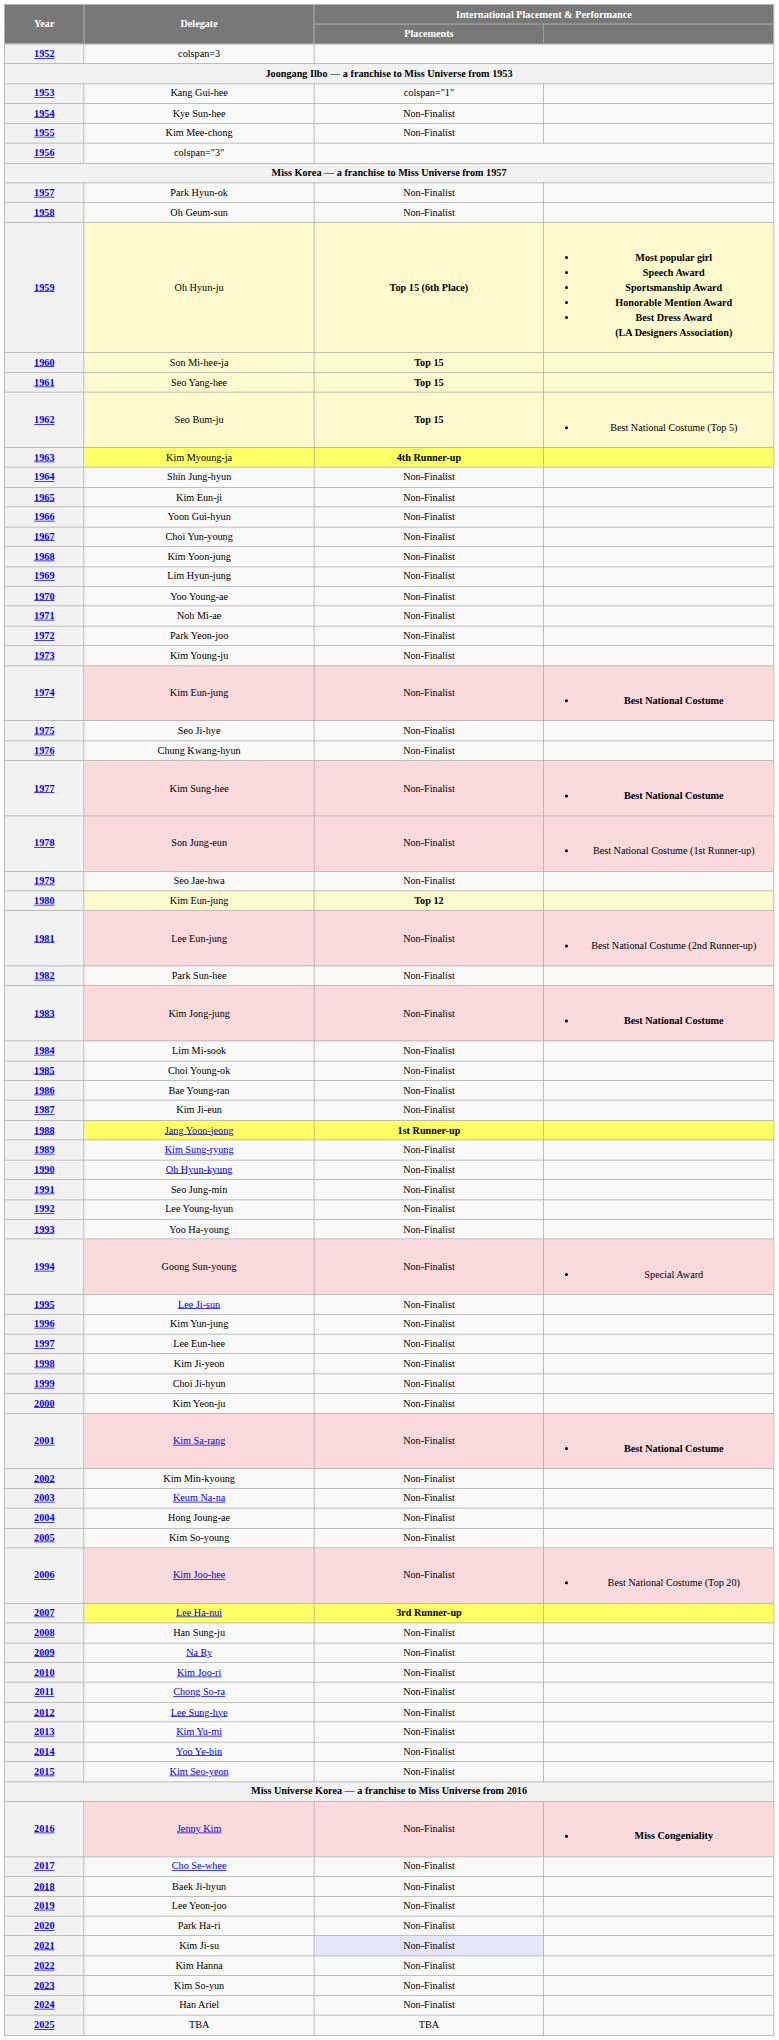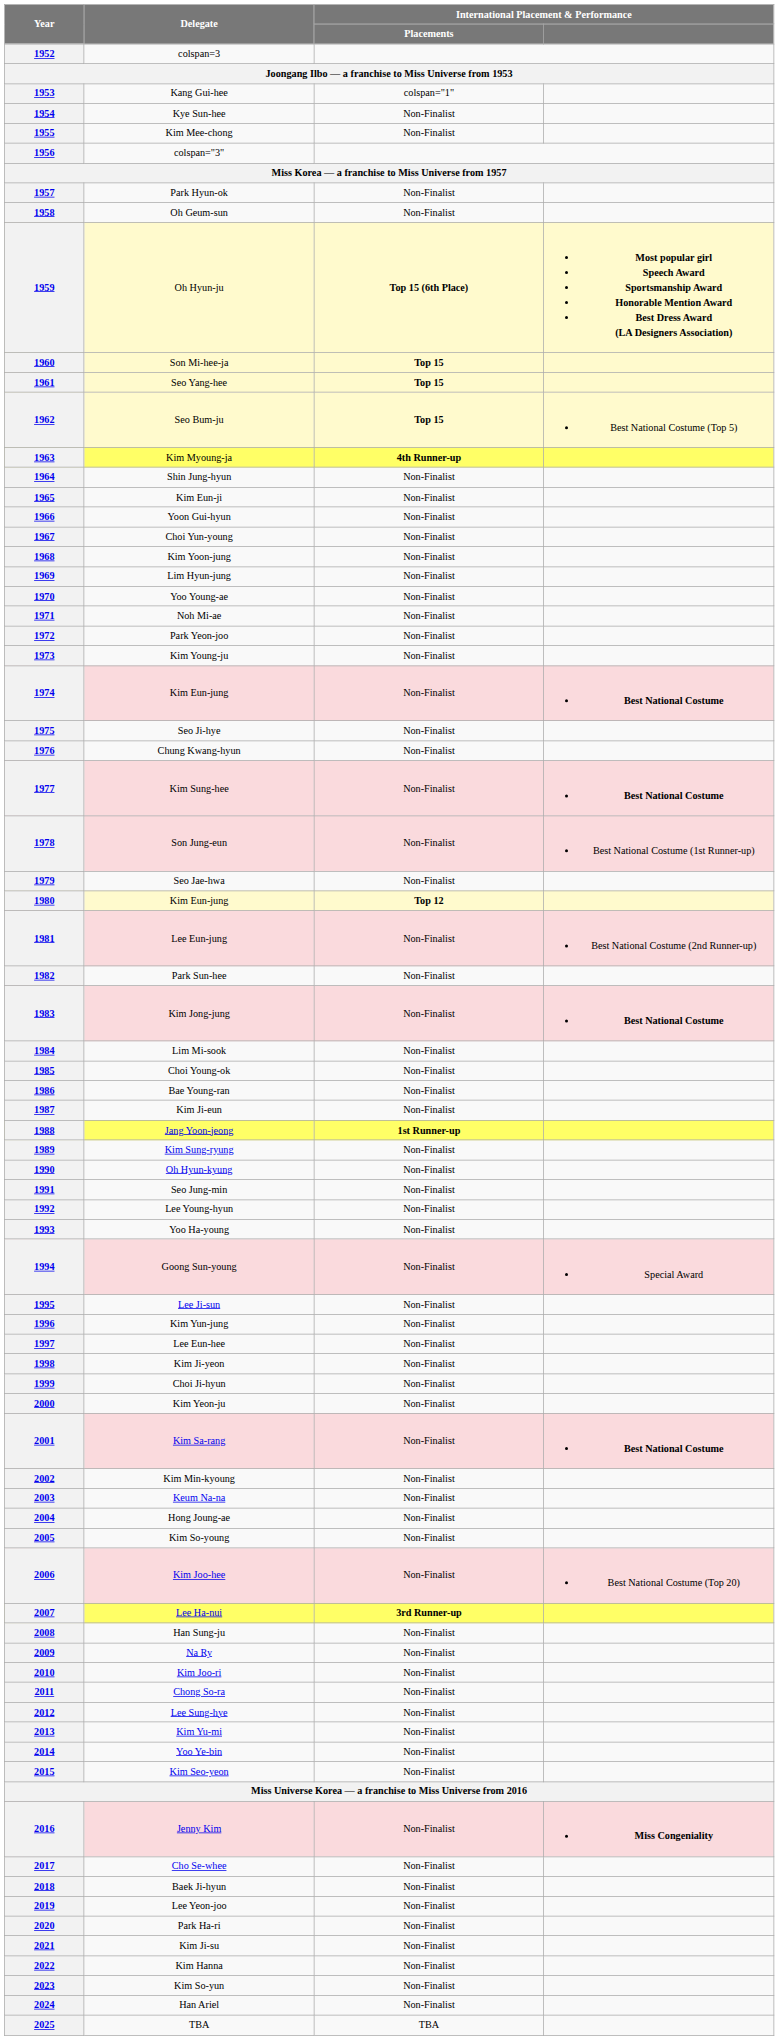(429, 1945) lavender background -> (429, 1945) no background
